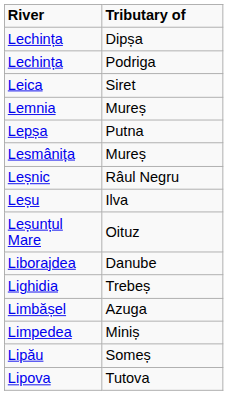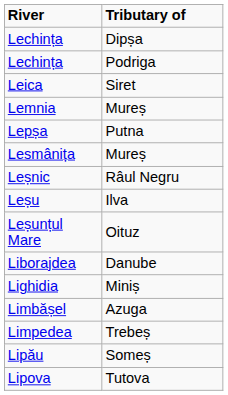(128, 286) Trebeș -> (123, 286) Miniș
(123, 332) Miniș -> (128, 332) Trebeș
